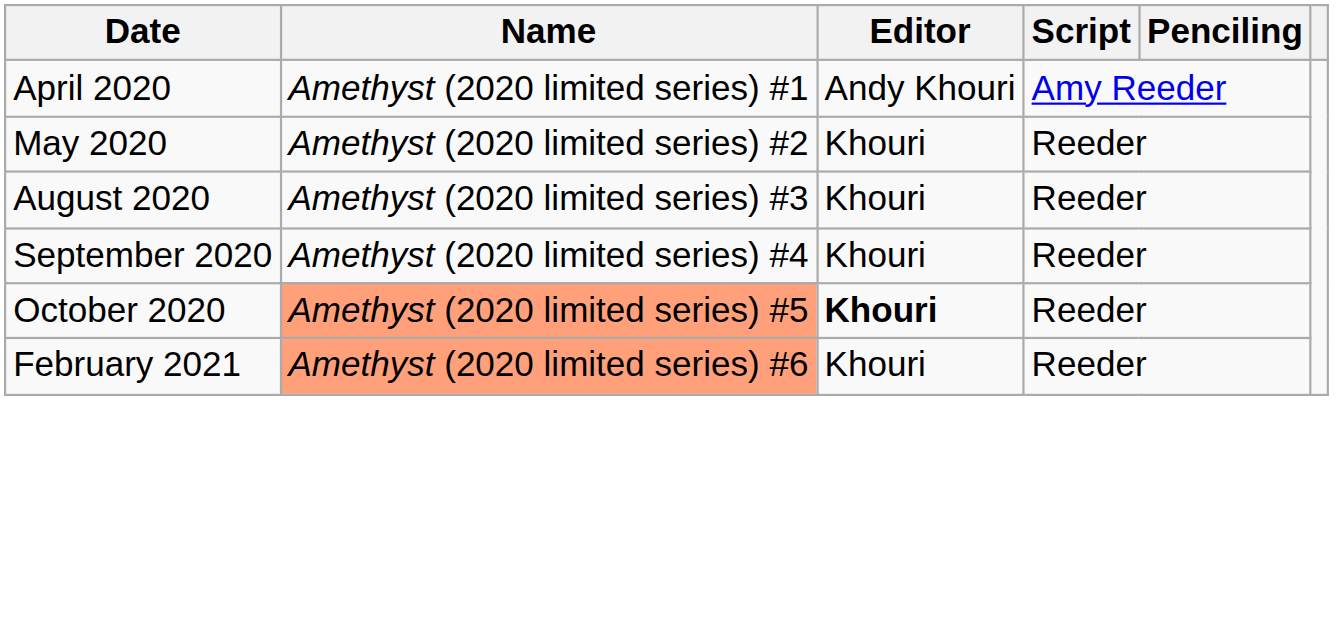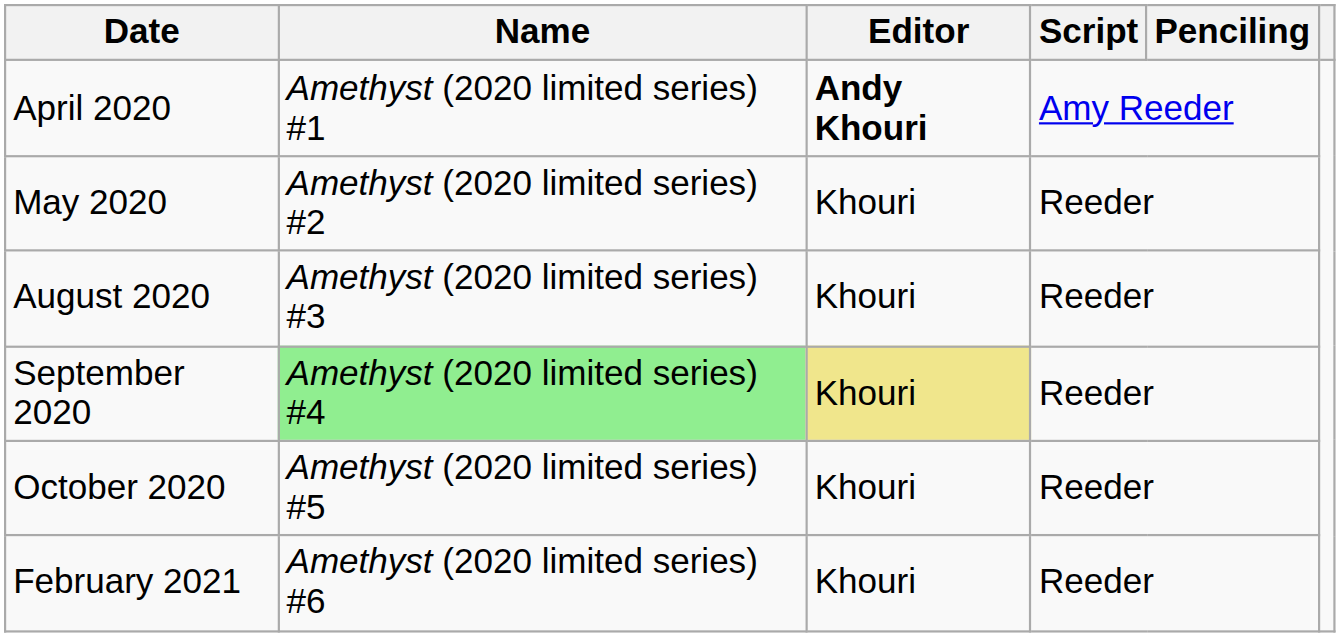(920, 87) normal -> (871, 107) bold
(548, 254) no background -> (522, 392) lightgreen background
(875, 254) no background -> (865, 392) khaki background
(548, 310) lightsalmon background -> (522, 487) no background
(881, 310) bold -> (865, 487) normal
(548, 365) lightsalmon background -> (522, 582) no background
